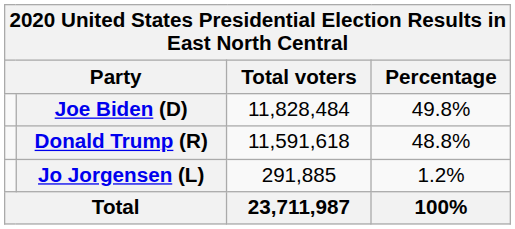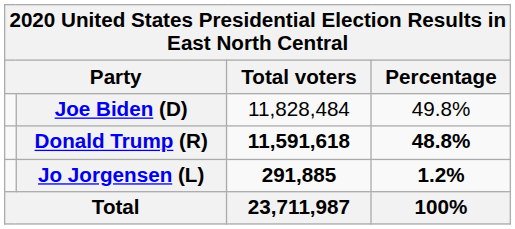(299, 142) normal -> (299, 142) bold
(441, 142) normal -> (441, 142) bold
(299, 175) normal -> (299, 175) bold
(441, 175) normal -> (441, 175) bold
